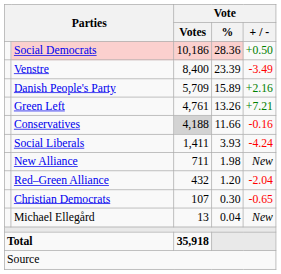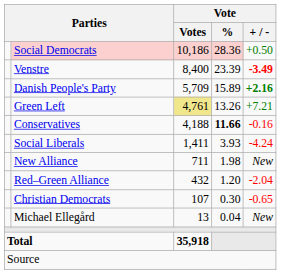(261, 69) normal -> (261, 69) bold
(259, 87) normal -> (259, 87) bold
(196, 106) no background -> (196, 106) khaki background
(196, 124) lightgrey background -> (196, 124) no background
(228, 124) normal -> (228, 124) bold
